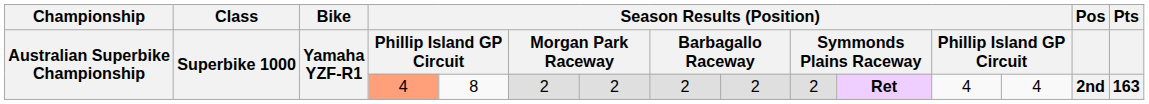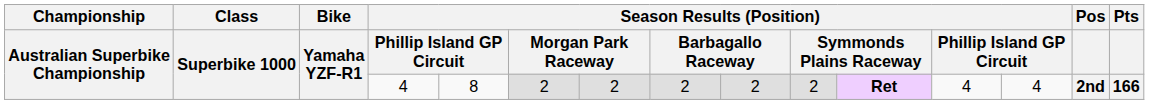(403, 86) lightsalmon background -> (403, 86) no background
(1126, 86) 163 -> (1126, 86) 166
